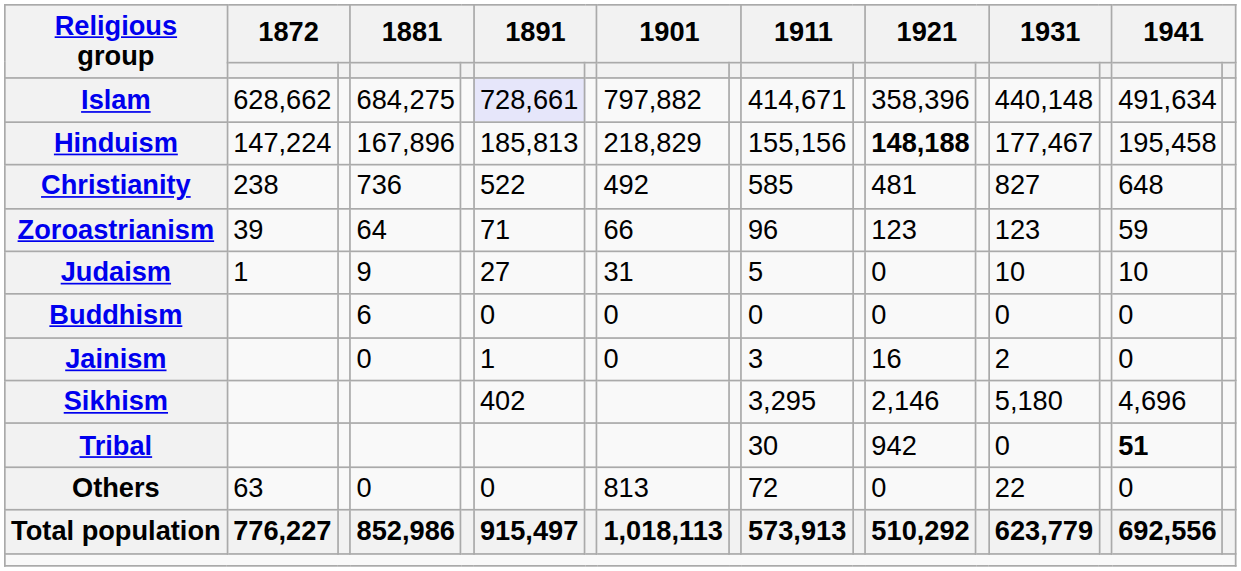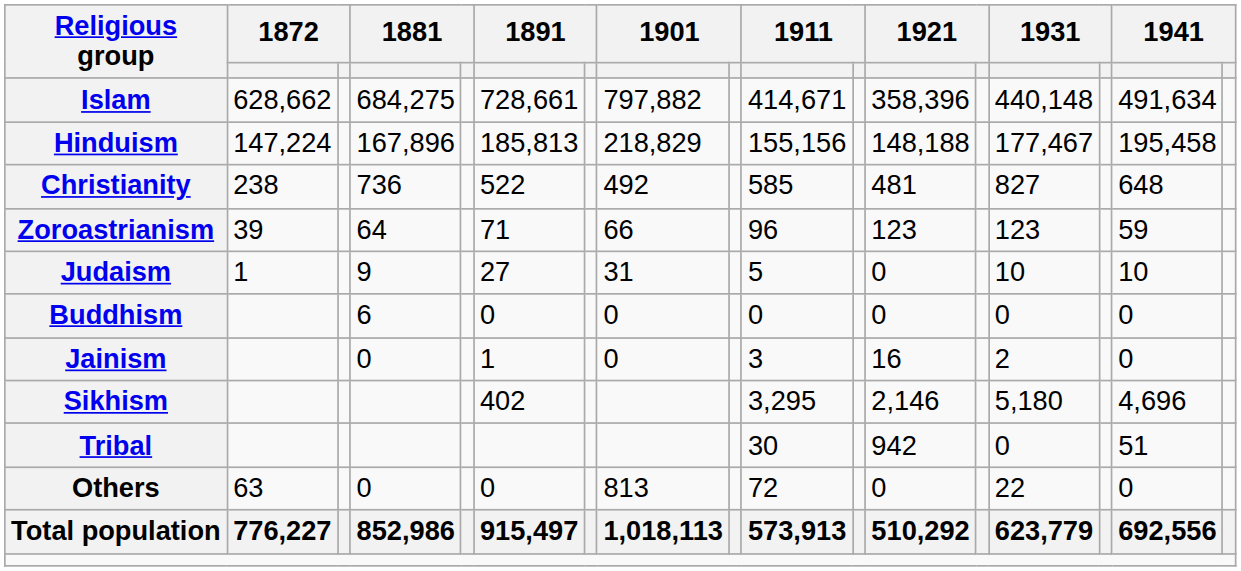(529, 99) lavender background -> (529, 99) no background
(921, 142) bold -> (921, 142) normal
(1133, 444) bold -> (1133, 444) normal
